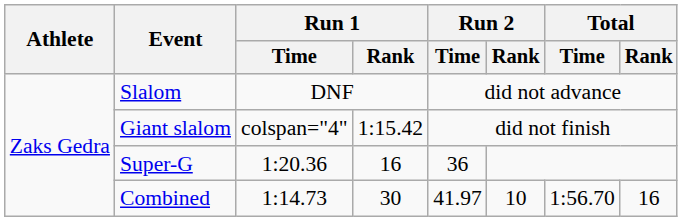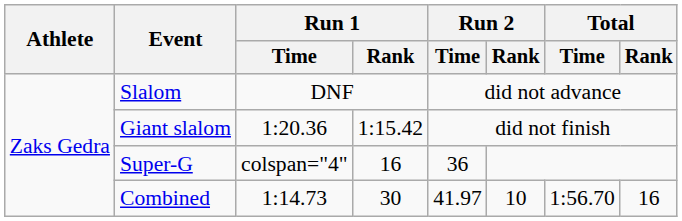(294, 127) colspan="4" -> (294, 127) 1:20.36
(294, 163) 1:20.36 -> (294, 163) colspan="4"
